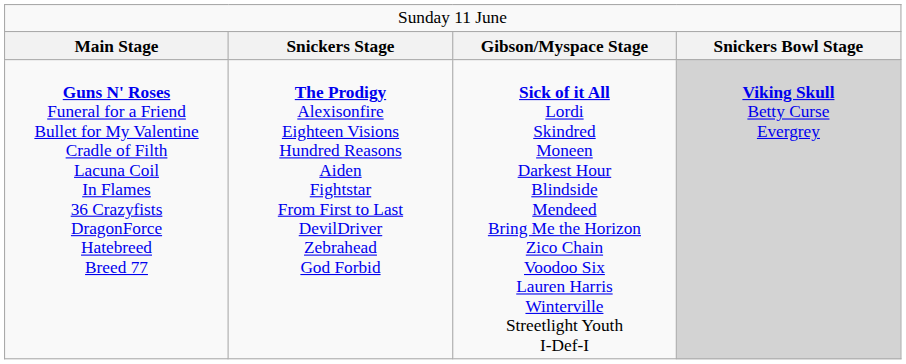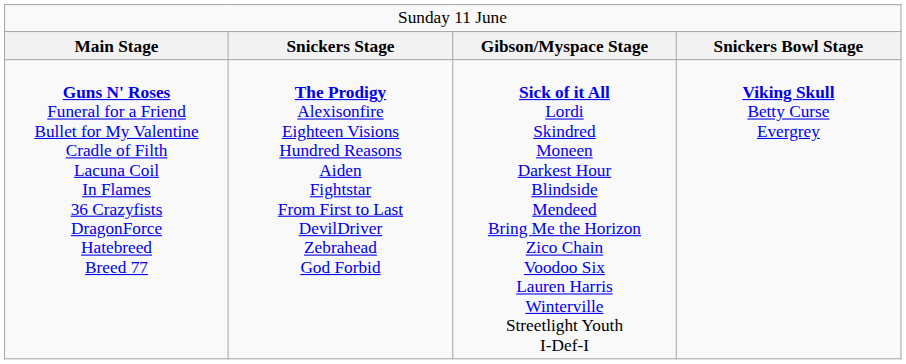(788, 111) lightgrey background -> (788, 111) no background
